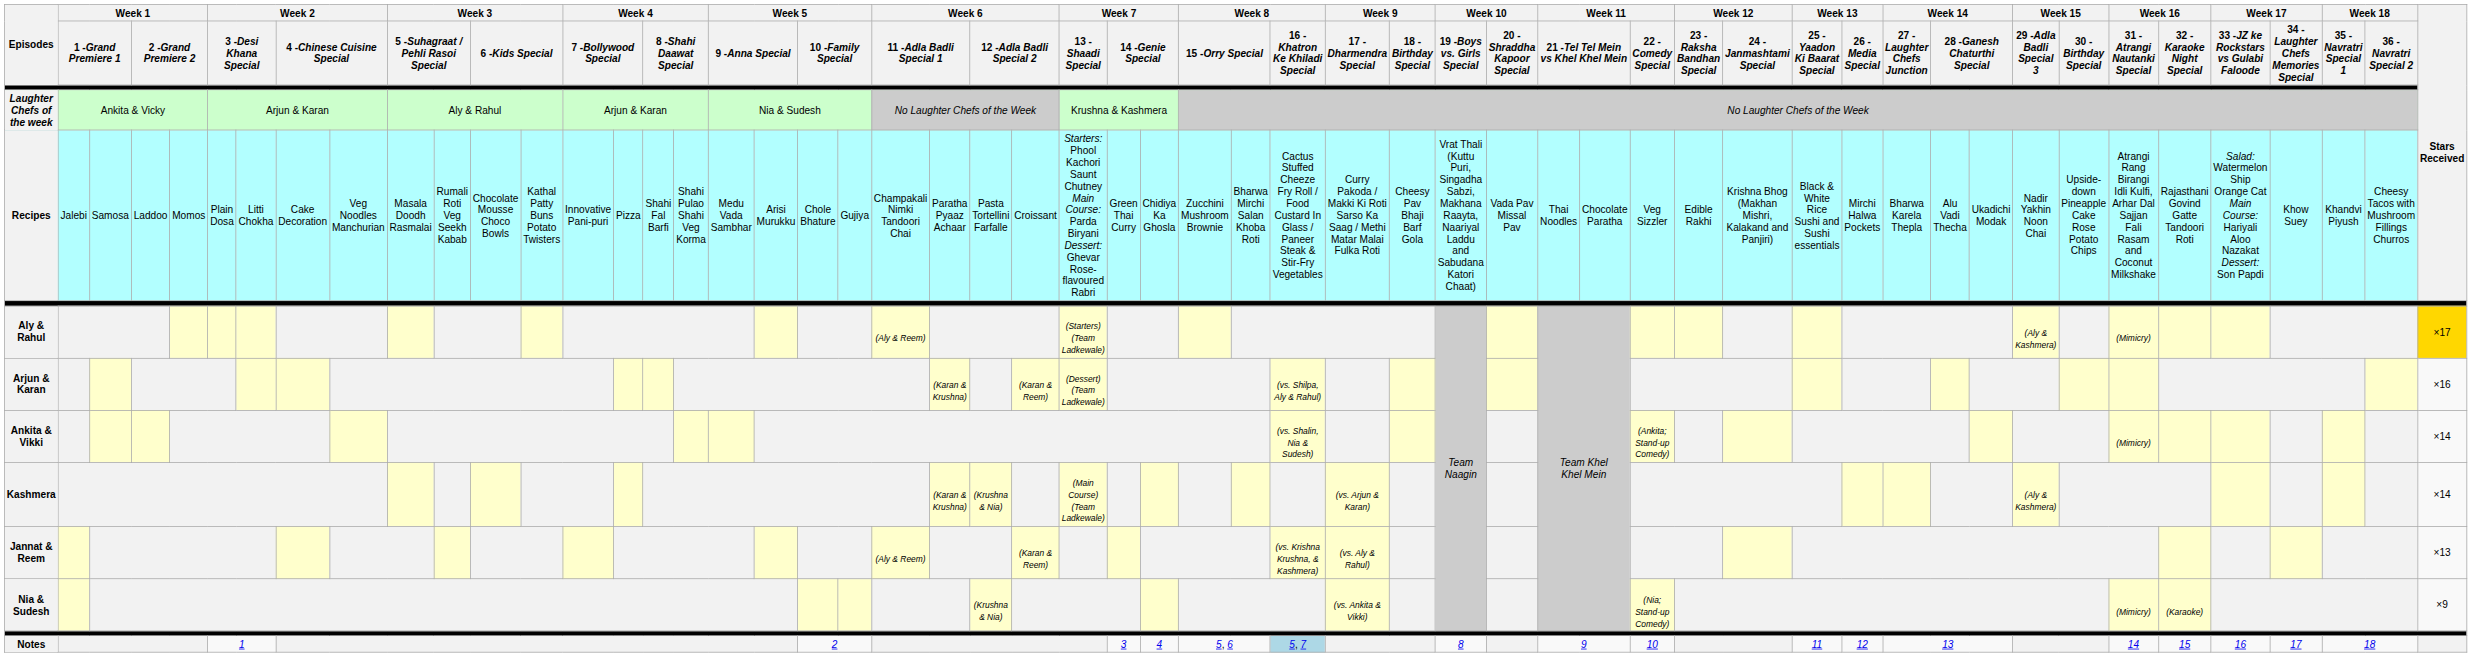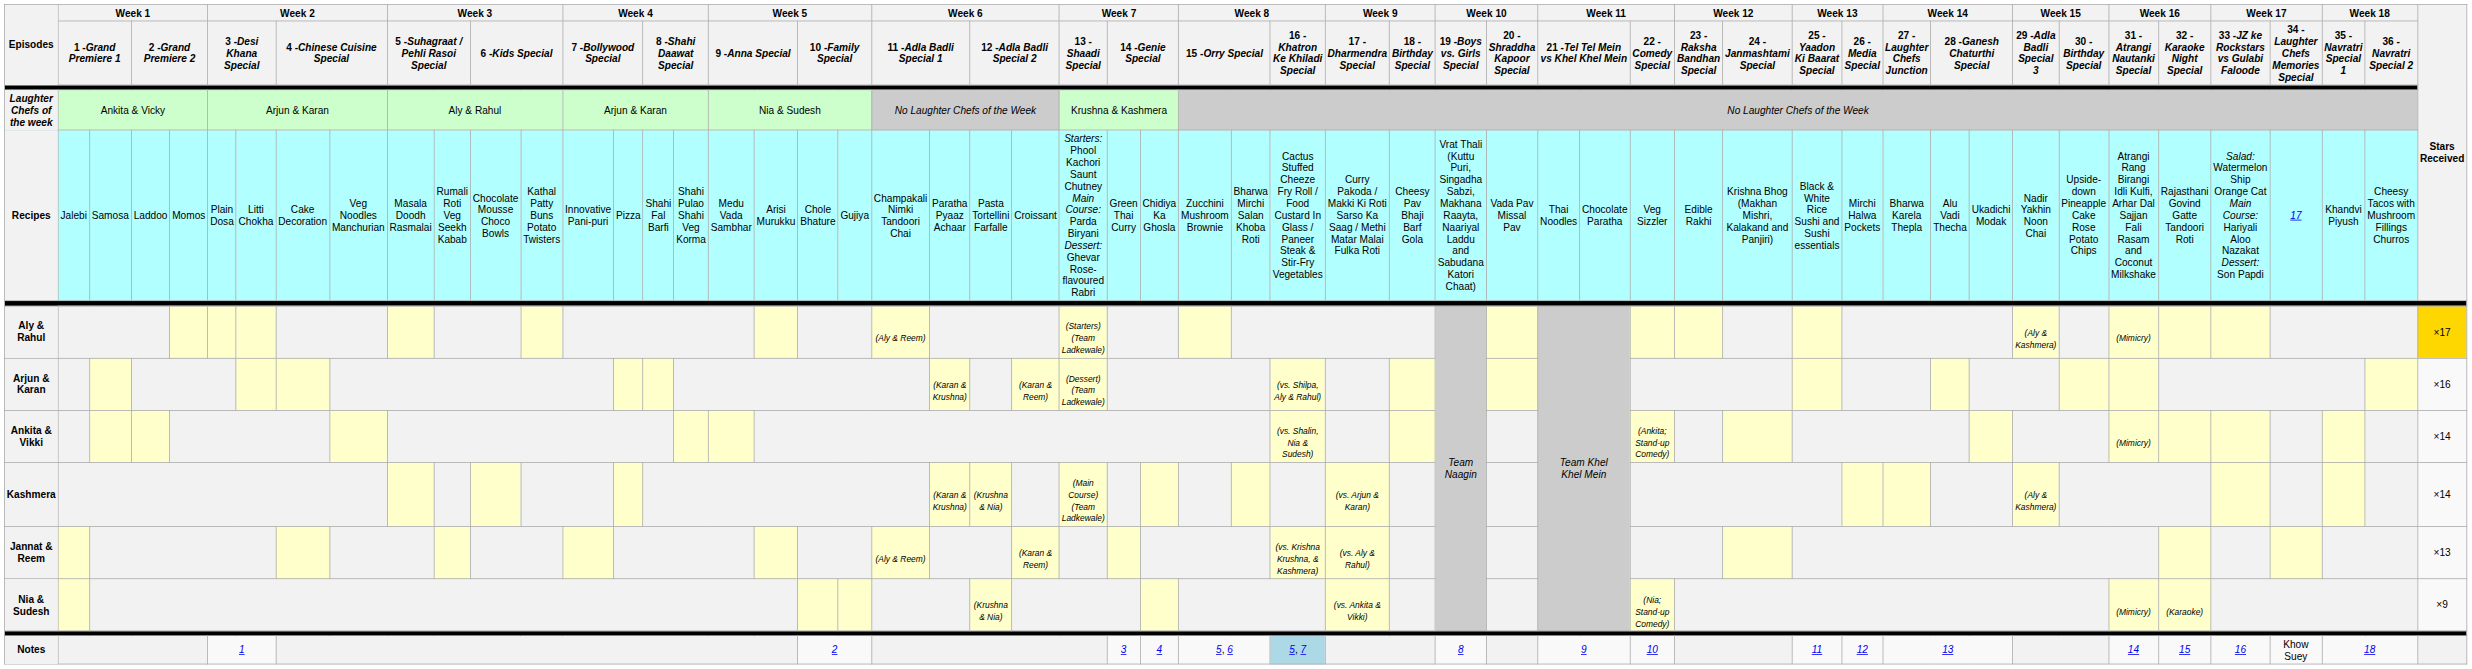(2296, 216) Khow Suey -> (2296, 216) 17
(2296, 644) 17 -> (2296, 650) Khow Suey
